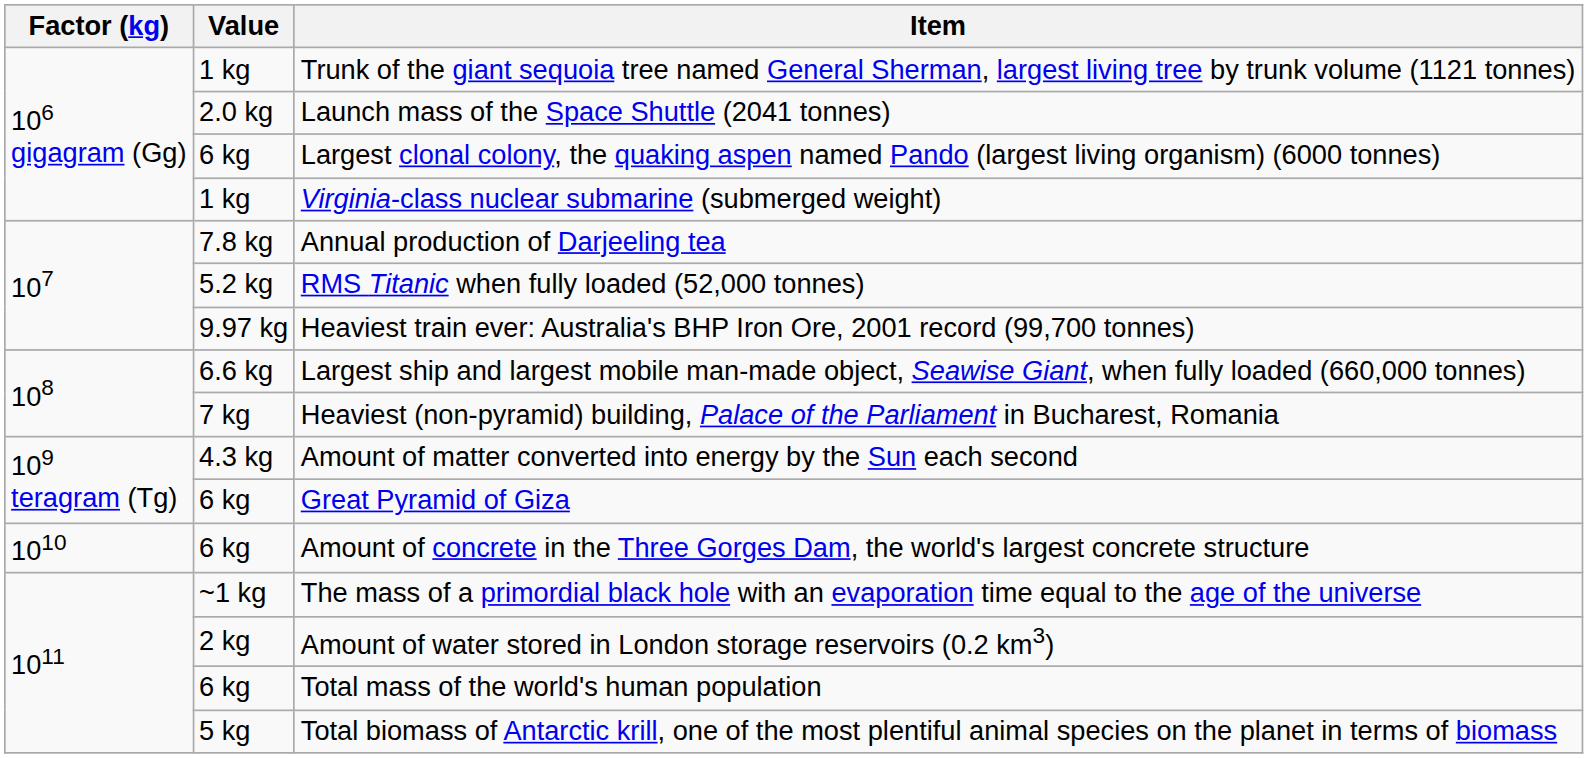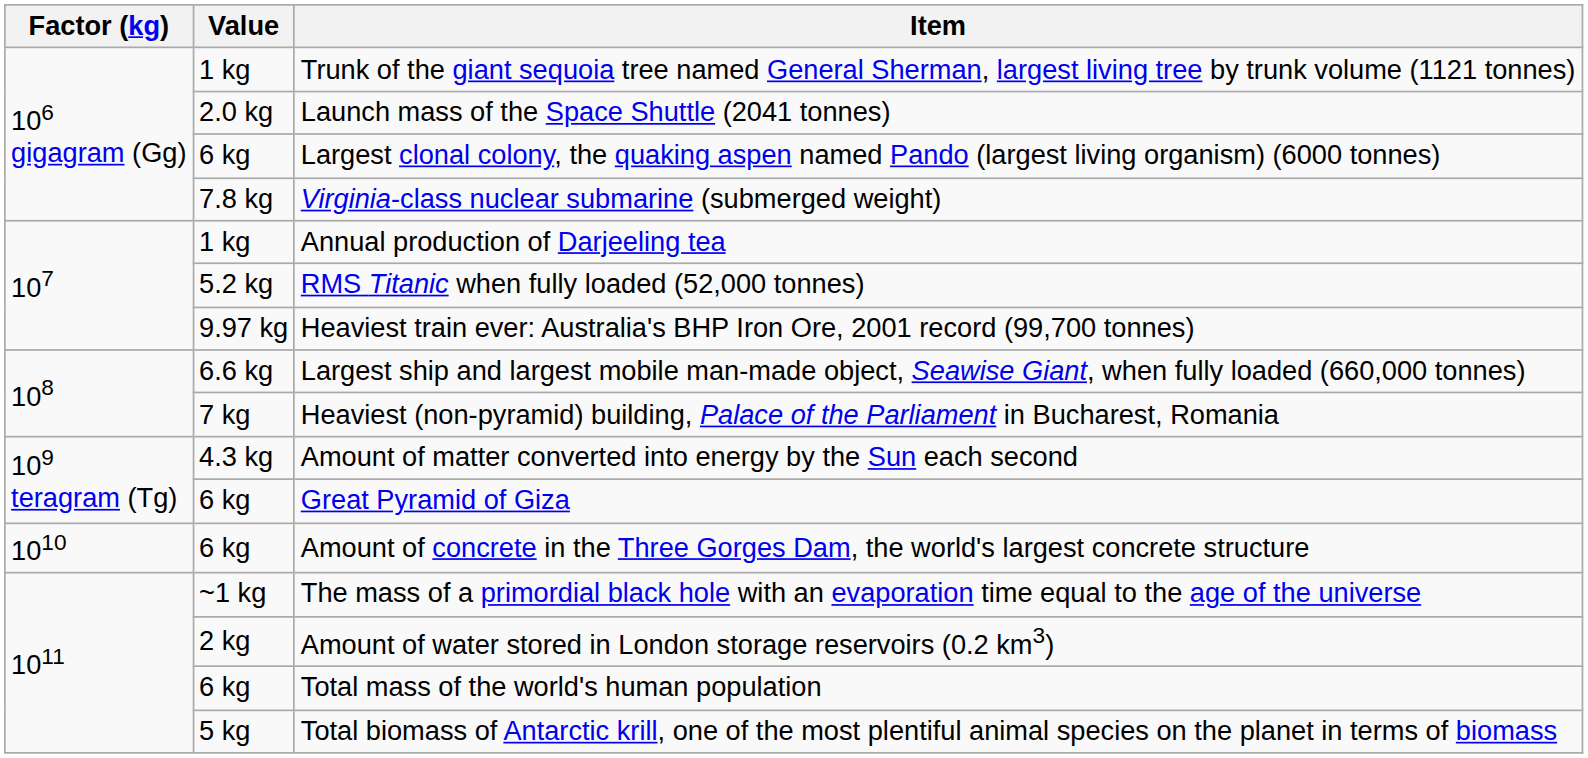(225, 198) 1 kg -> (236, 198) 7.8 kg
(236, 241) 7.8 kg -> (225, 241) 1 kg
